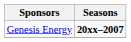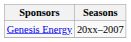(100, 29) bold -> (100, 29) normal
